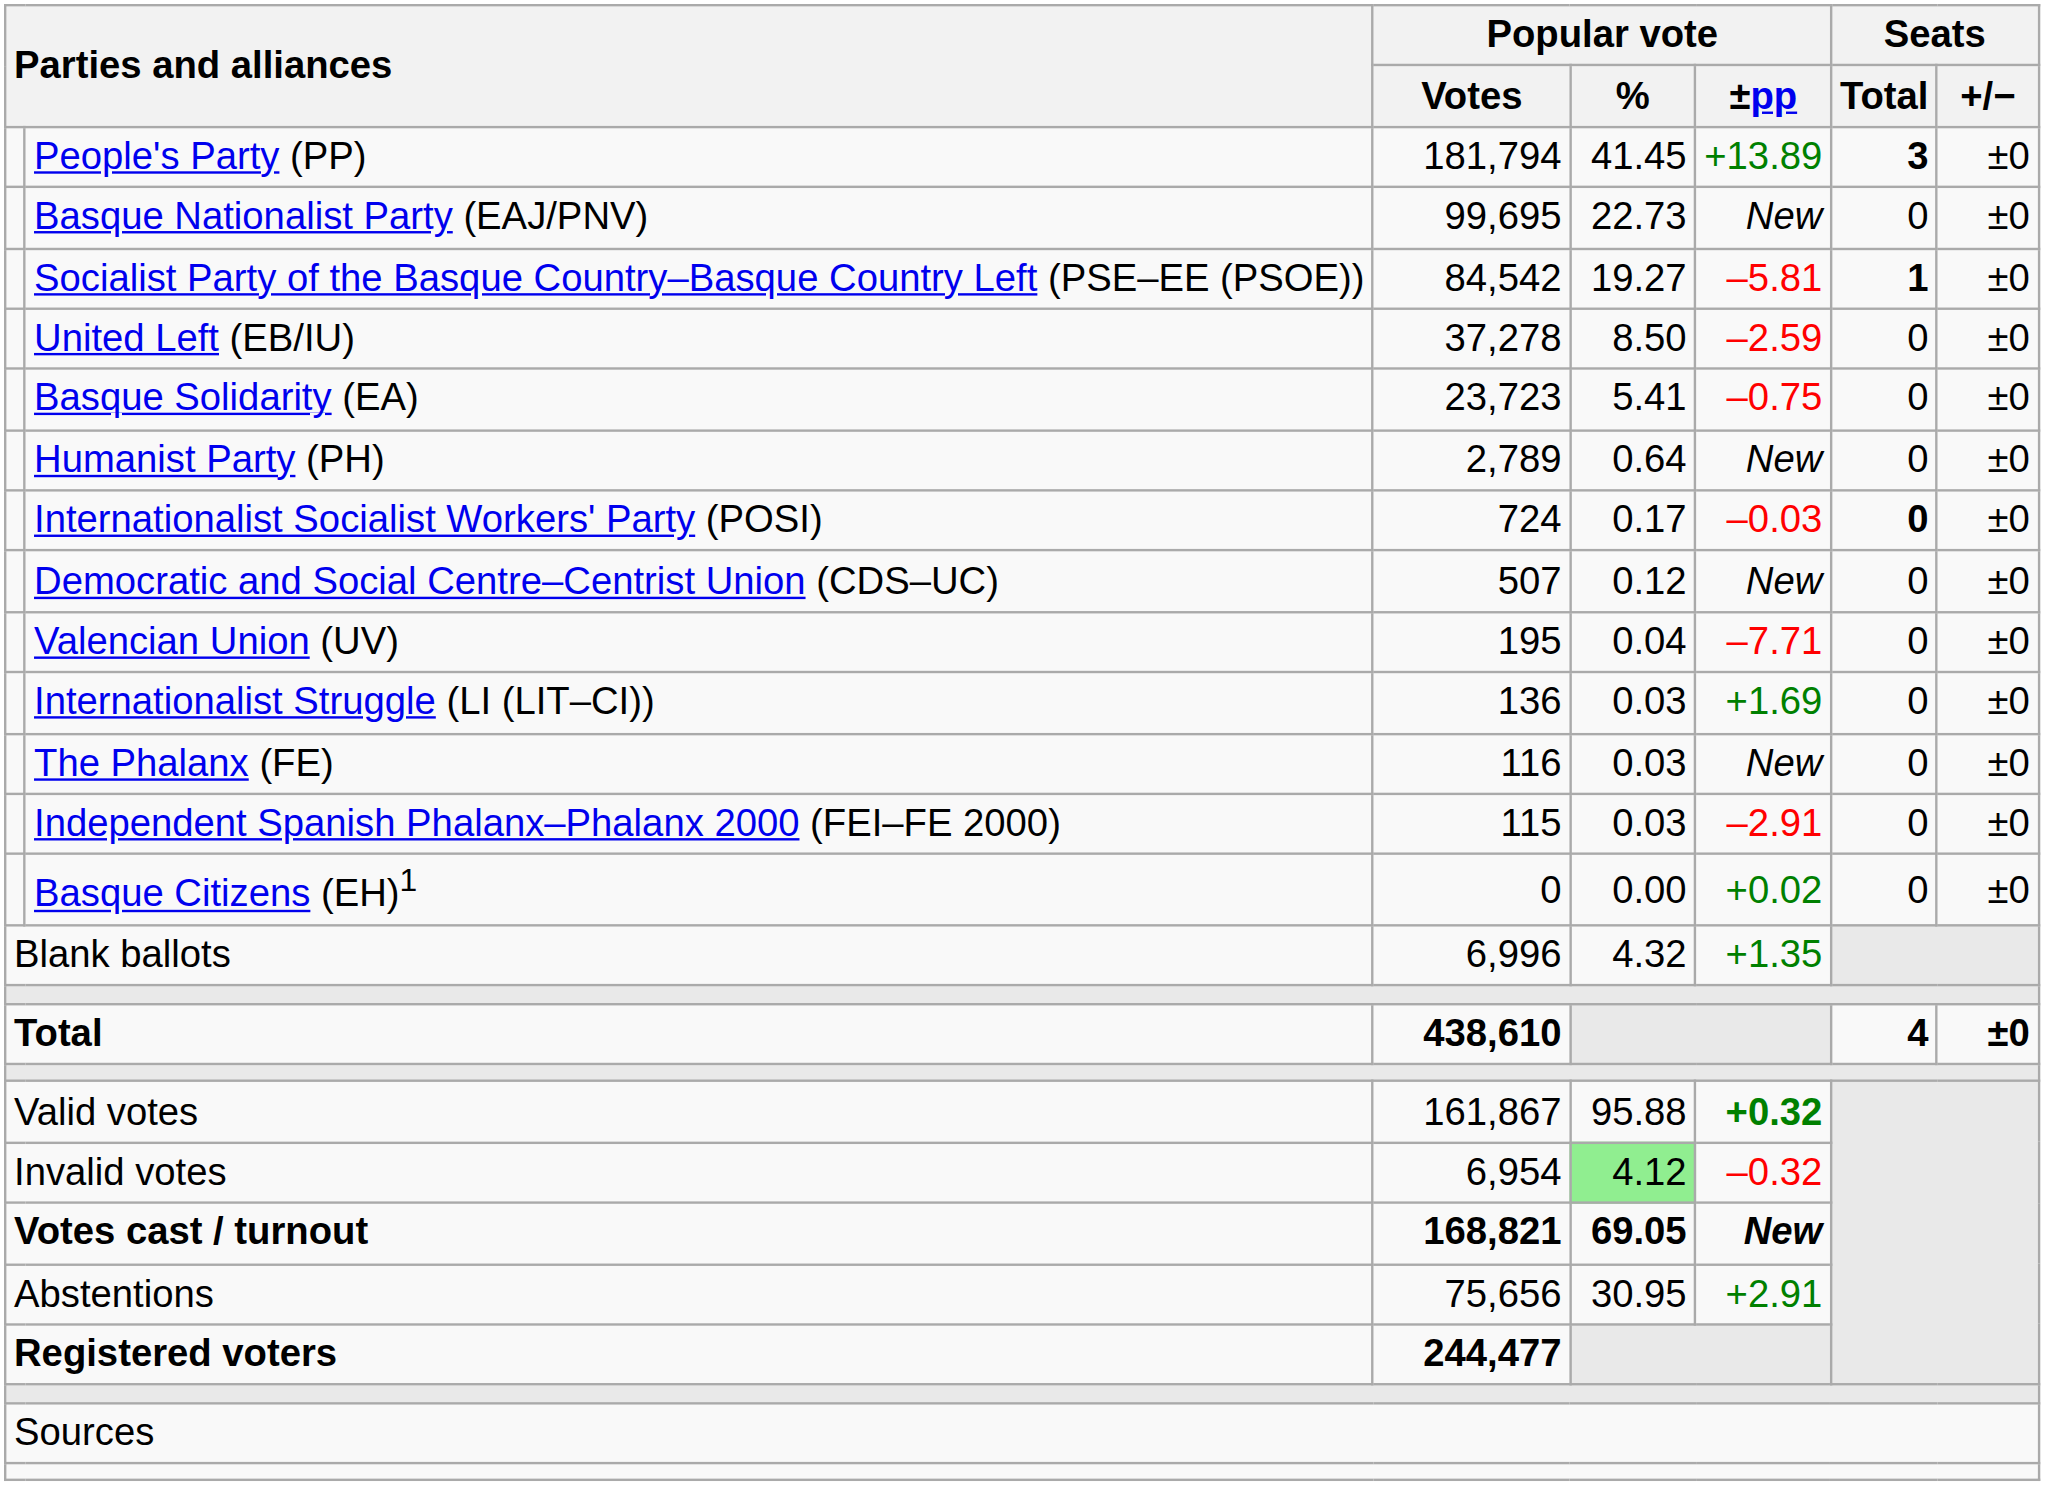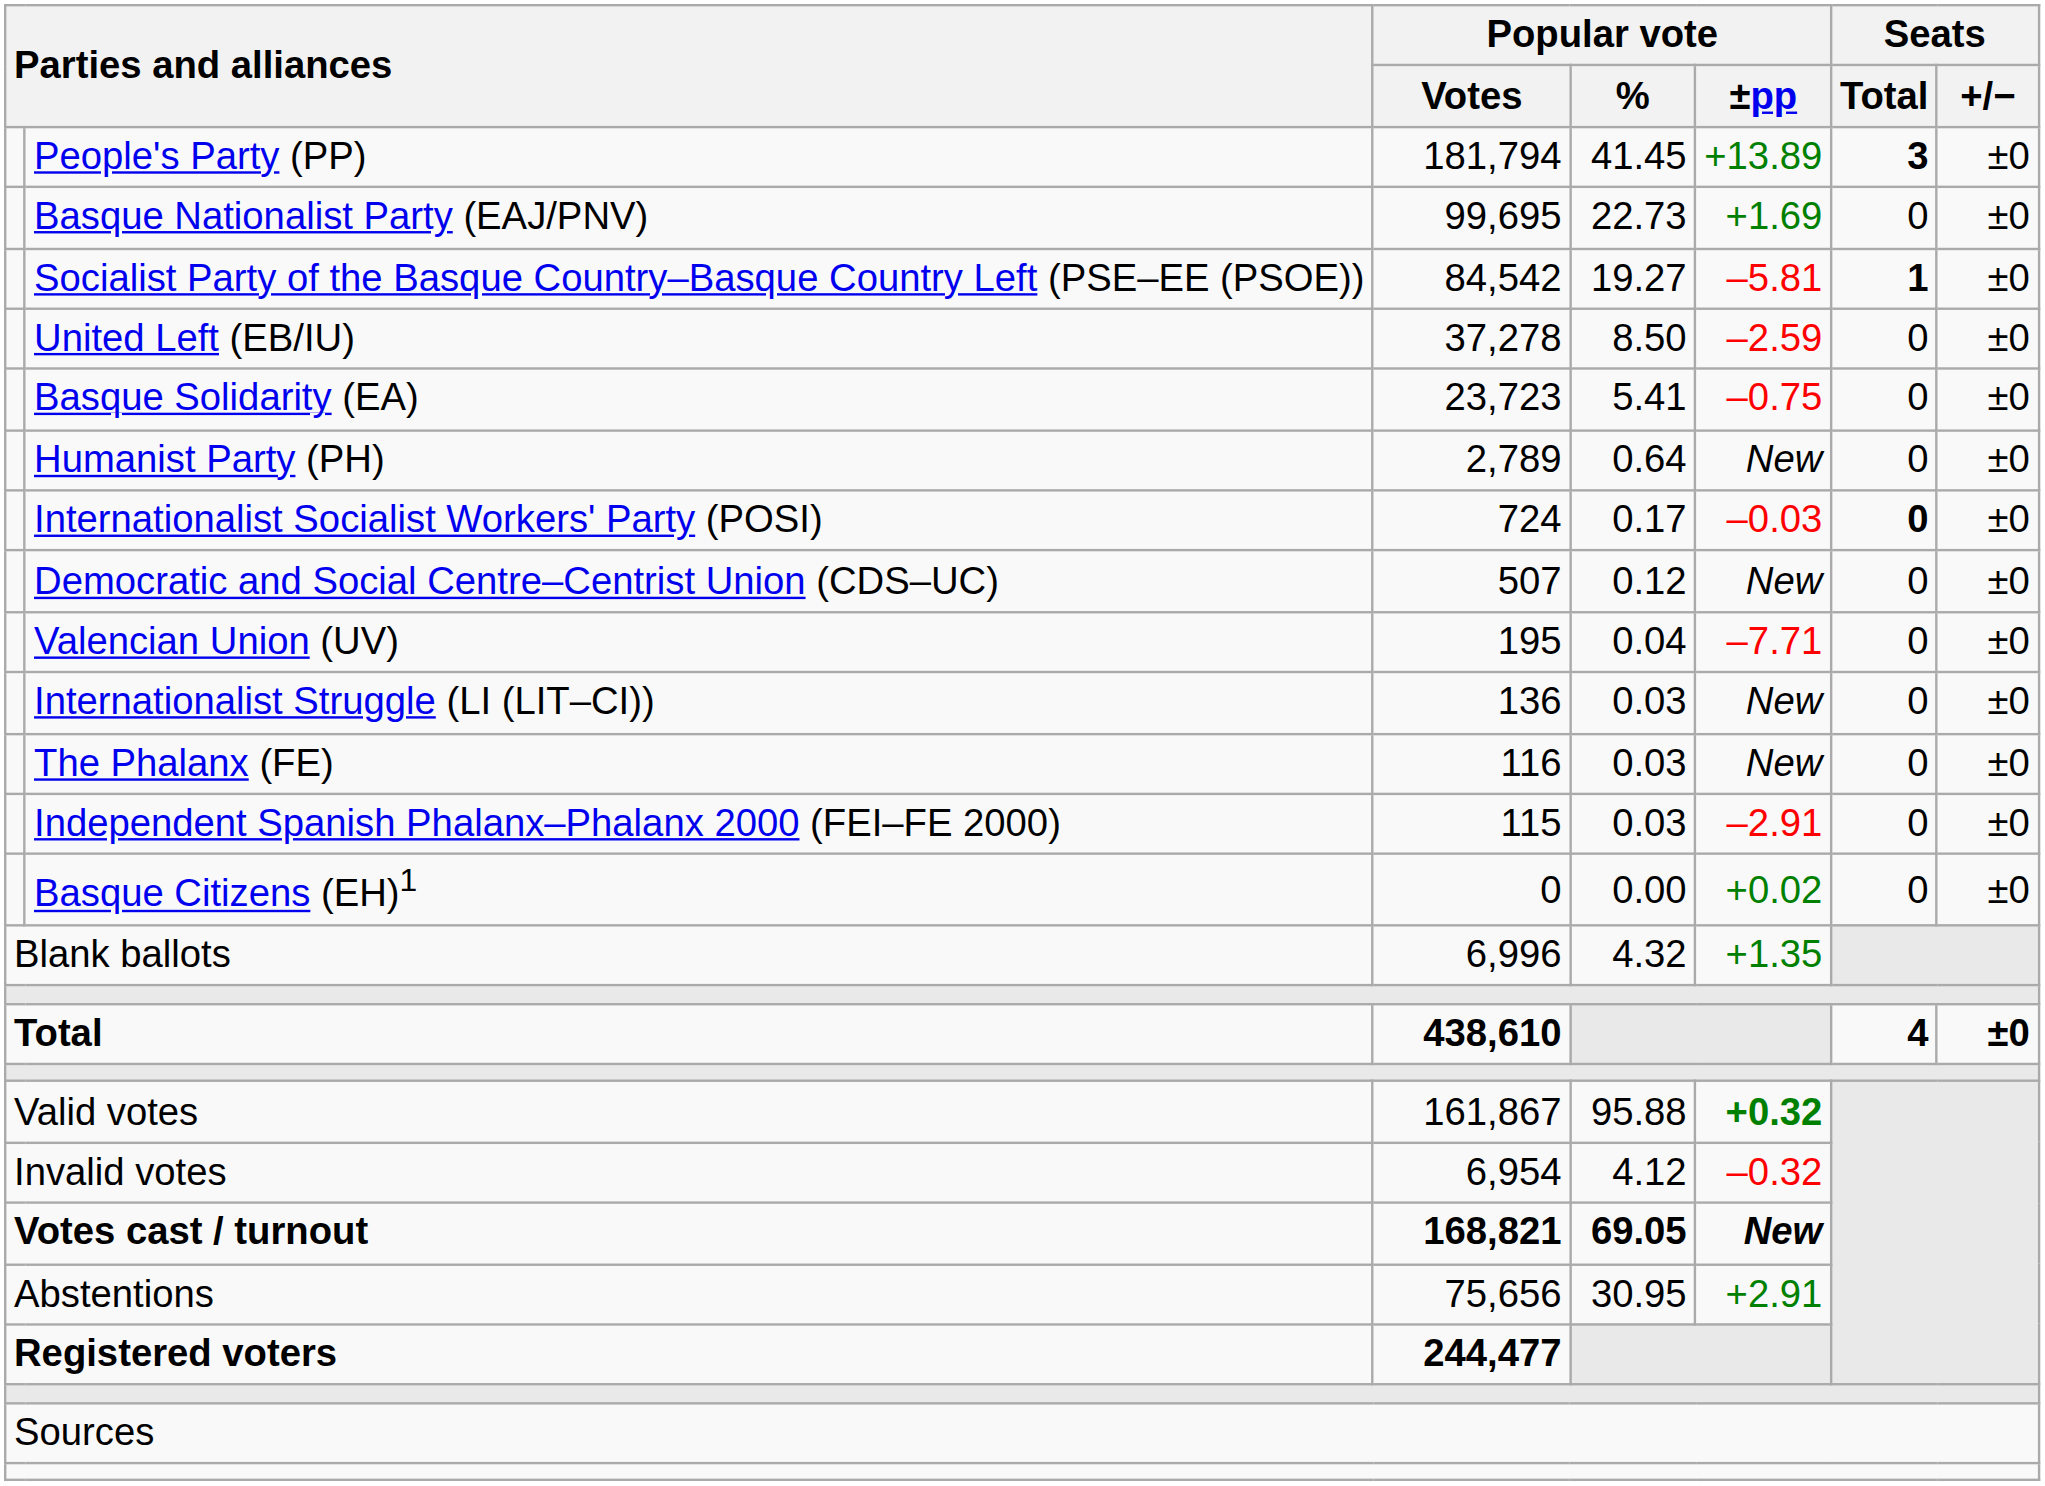(1784, 216) New -> (1774, 216) +1.69
(1774, 701) +1.69 -> (1784, 701) New
(1649, 1172) lightgreen background -> (1649, 1172) no background
